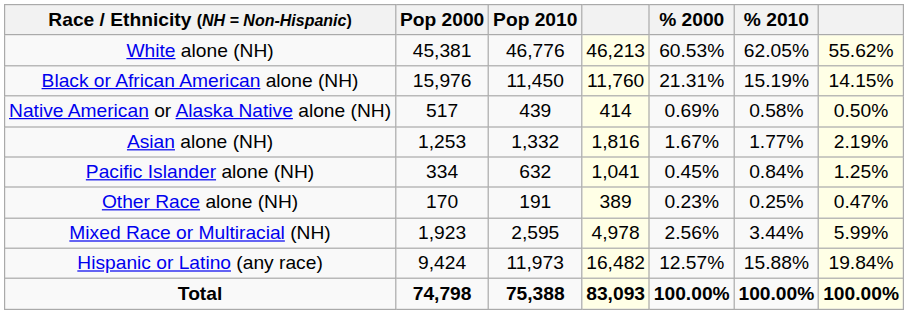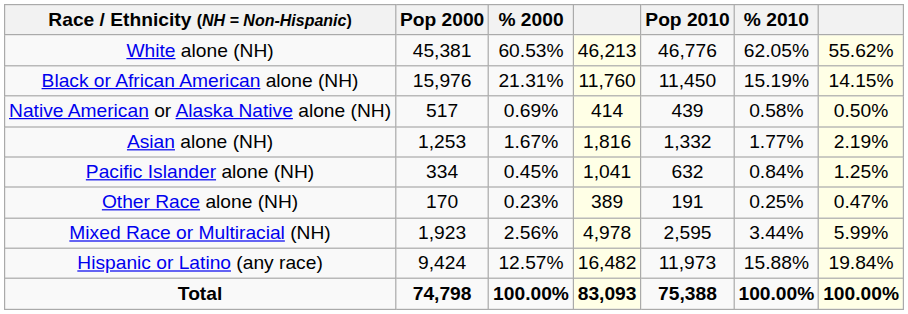columns swapped: (535, 19) <-> (692, 19)
